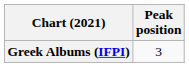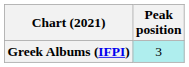(159, 51) no background -> (159, 51) paleturquoise background
